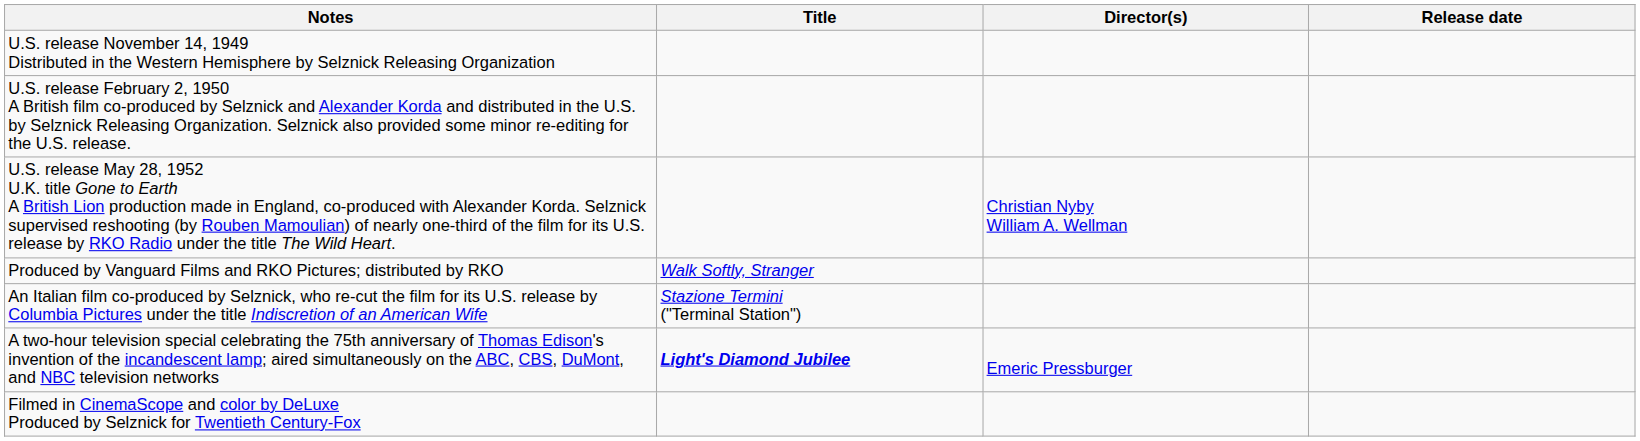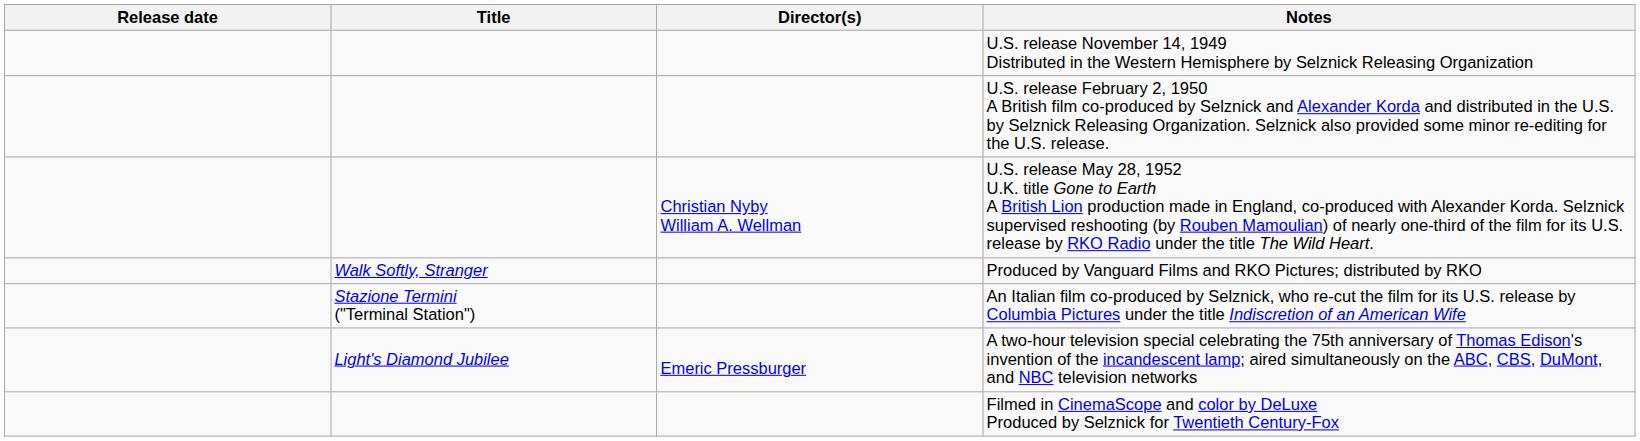columns swapped: (1472, 17) <-> (331, 17)
(755, 359) bold -> (422, 359) normal
